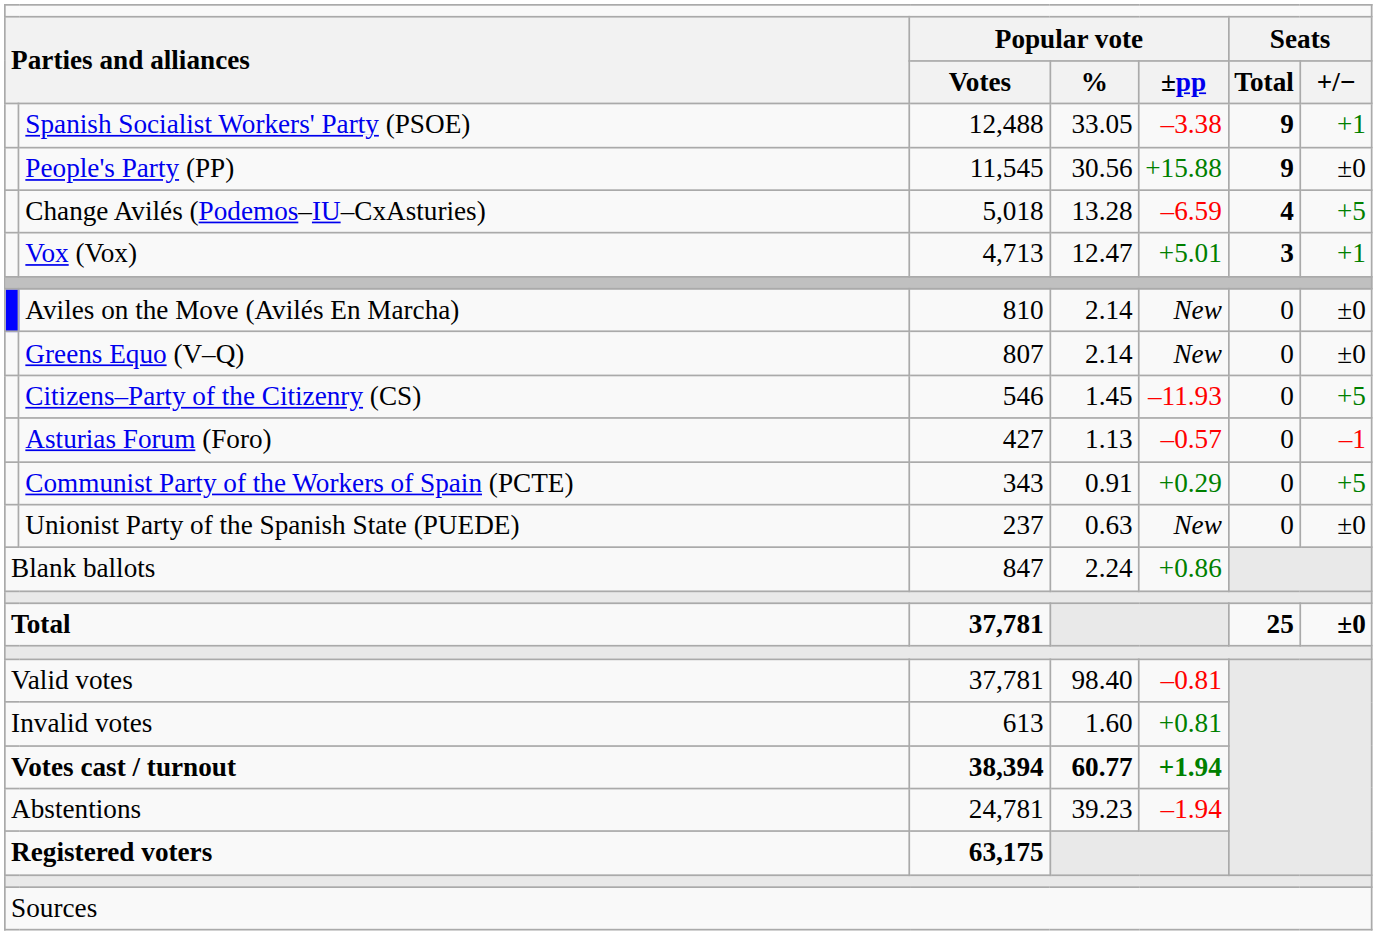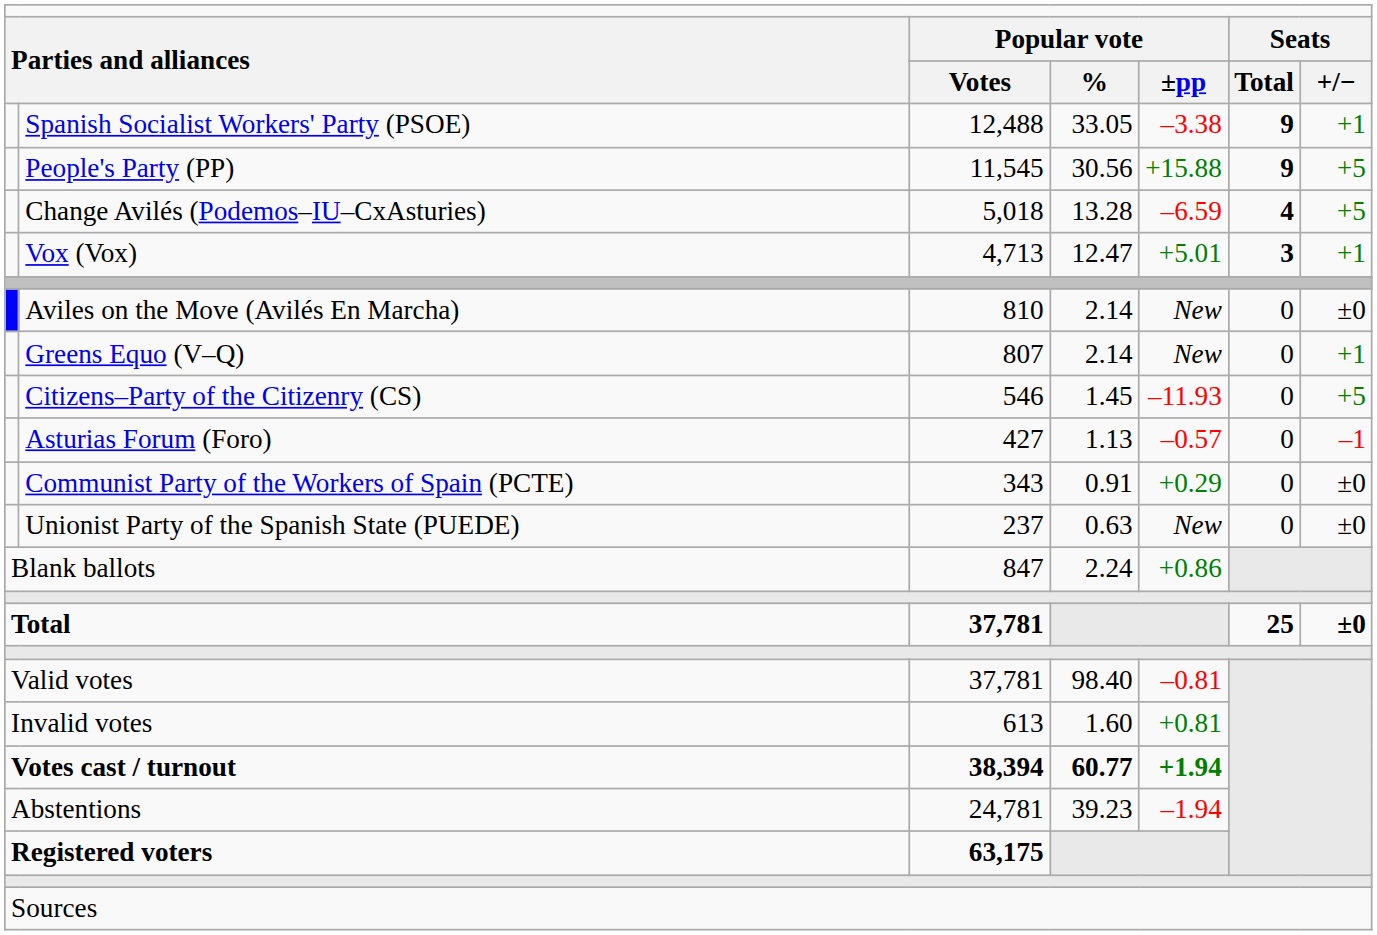(1352, 168) ±0 -> (1351, 168) +5
(1352, 353) ±0 -> (1351, 353) +1
(1351, 482) +5 -> (1352, 482) ±0
